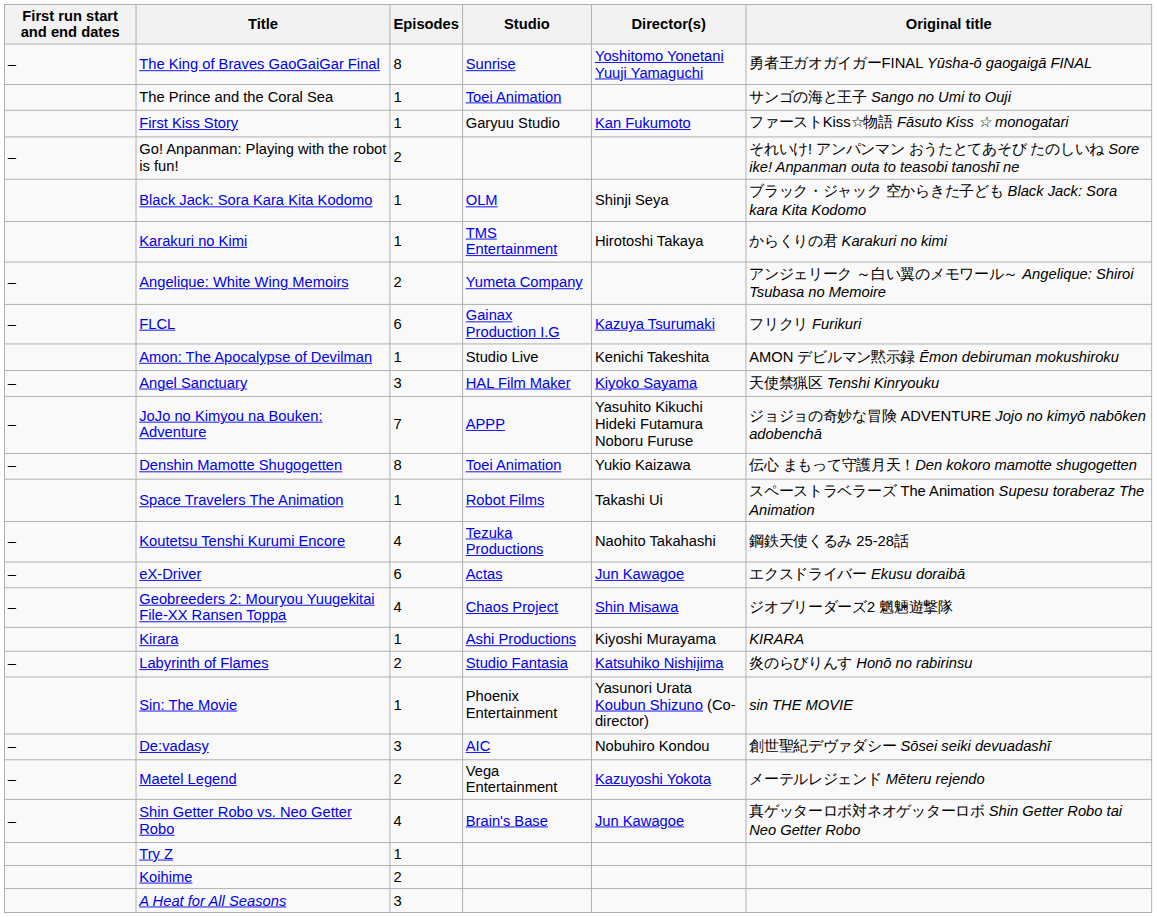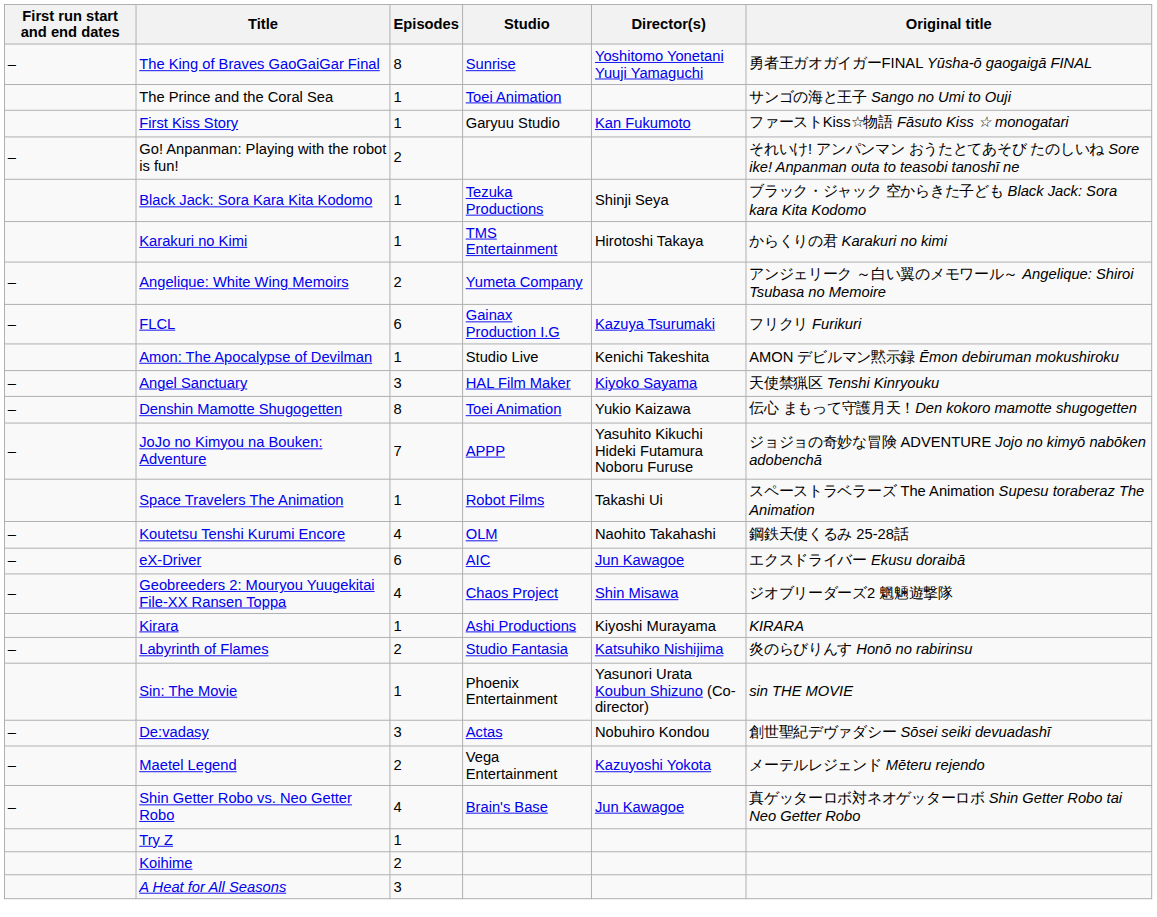(482, 200) OLM -> (505, 200) Tezuka Productions
rows swapped: (231, 424) <-> (241, 466)
(505, 541) Tezuka Productions -> (482, 534) OLM
(484, 574) Actas -> (478, 560) AIC
(478, 746) AIC -> (484, 732) Actas
